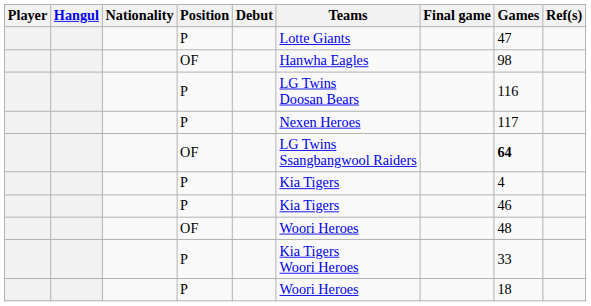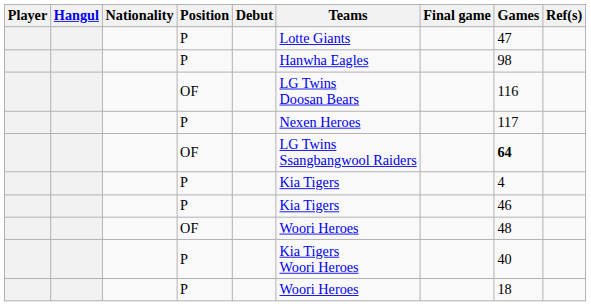(189, 60) OF -> (184, 60) P
(184, 91) P -> (189, 91) OF
(505, 259) 33 -> (505, 259) 40
